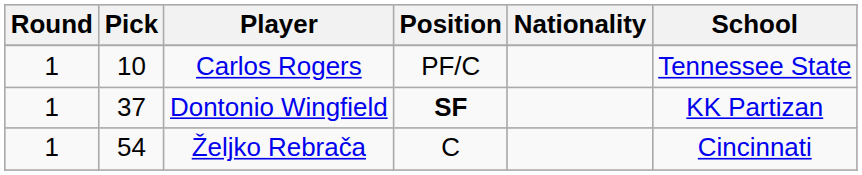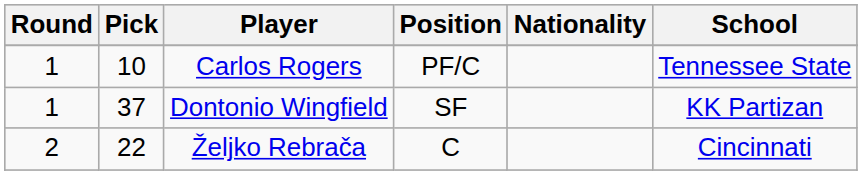(451, 107) bold -> (451, 107) normal
(52, 148) 1 -> (52, 148) 2
(131, 148) 54 -> (131, 148) 22
